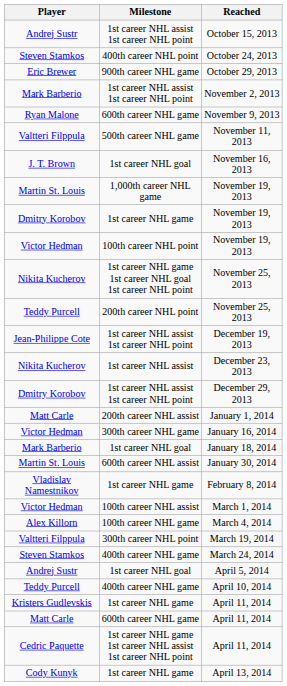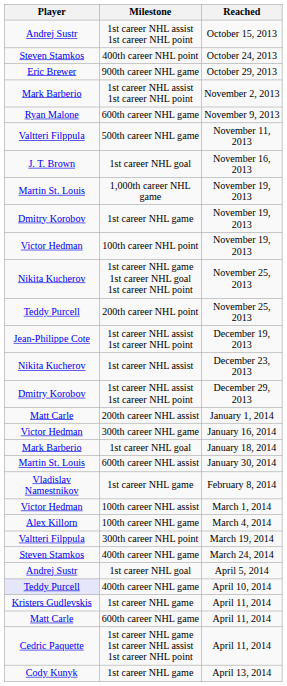(52, 586) no background -> (52, 586) lavender background
